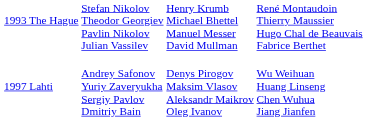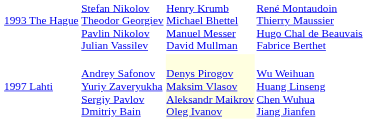(210, 92) no background -> (210, 92) lightyellow background
